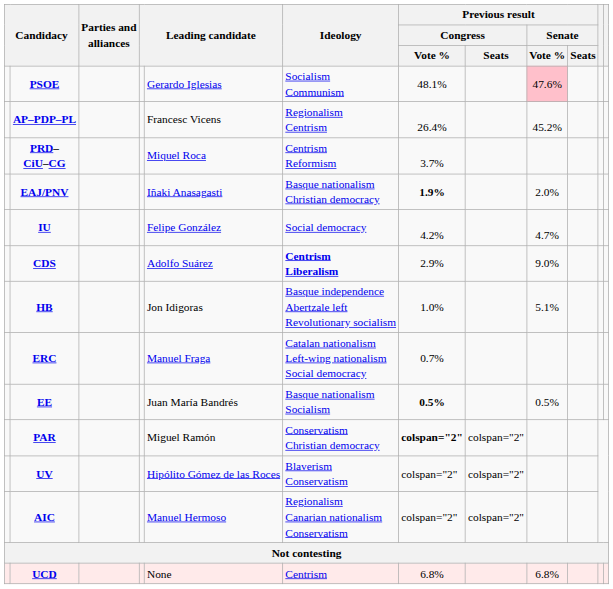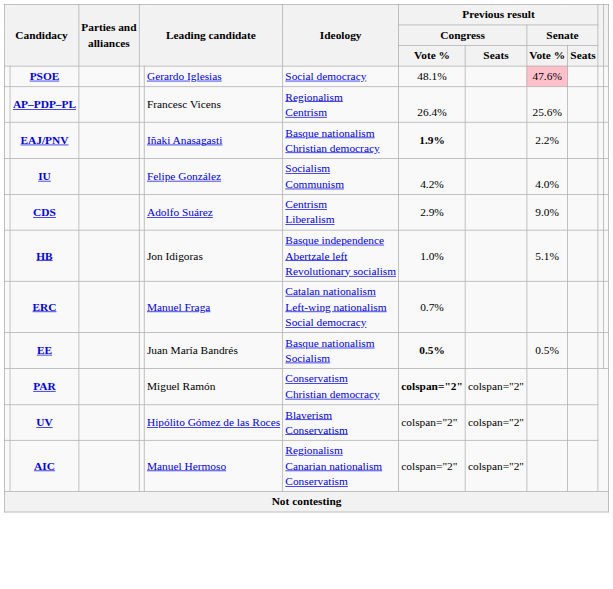(315, 84) Socialism Communism -> (326, 76) Social democracy
(547, 127) 45.2% -> (547, 112) 25.6%
- row: (44, 156)
(547, 191) 2.0% -> (547, 140) 2.2%
(326, 227) Social democracy -> (315, 176) Socialism Communism
(547, 235) 4.7% -> (547, 184) 4.0%
(312, 263) bold -> (310, 212) normal
- row: (44, 573)
